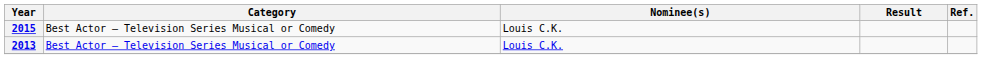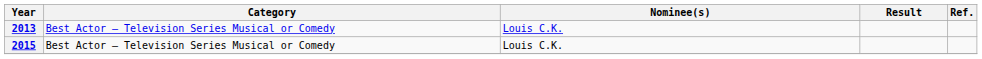rows swapped: (24, 45) <-> (24, 29)
